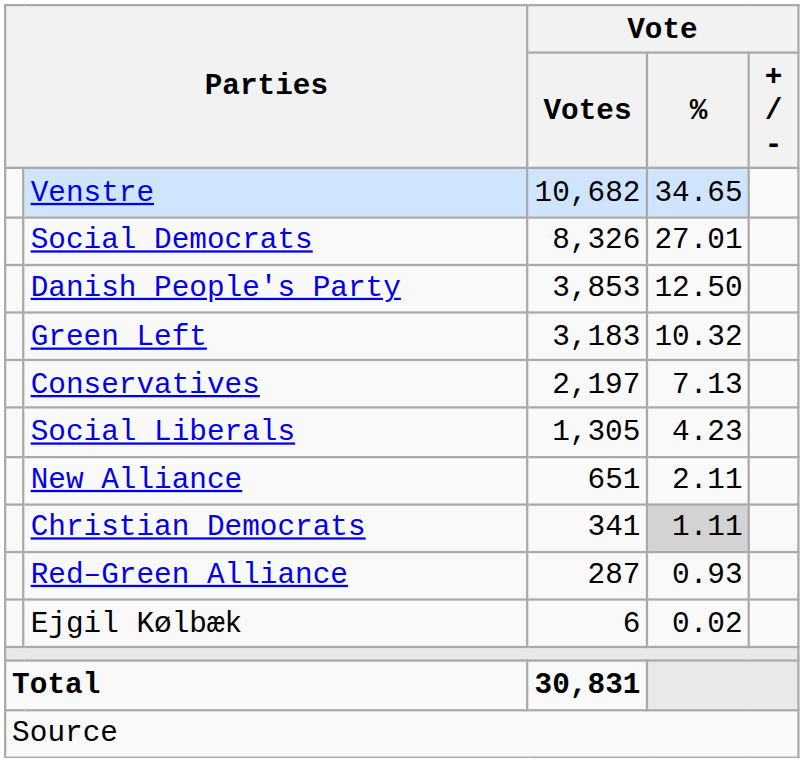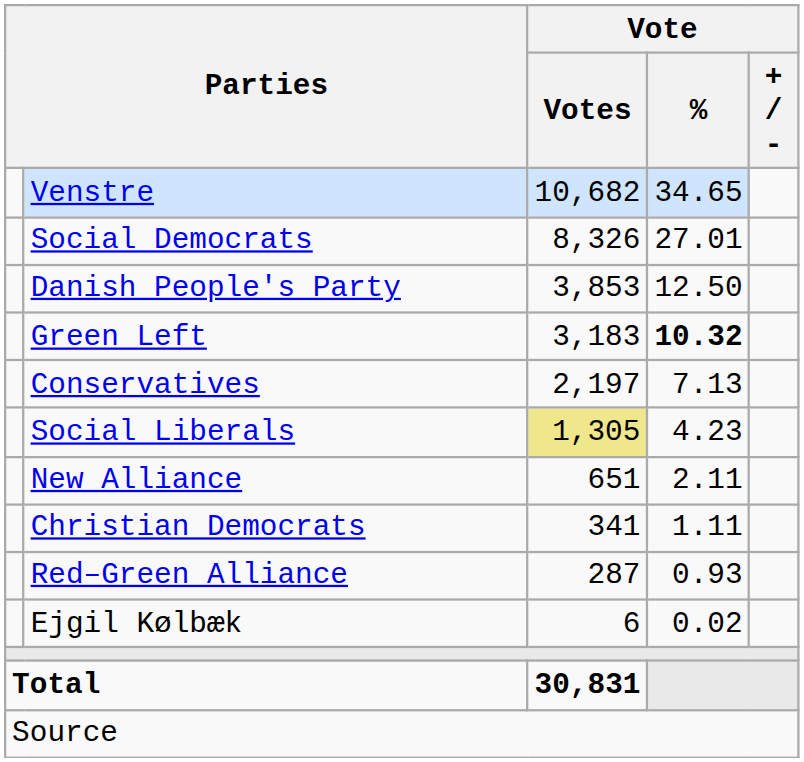(698, 336) normal -> (698, 336) bold
(596, 432) no background -> (596, 432) khaki background
(707, 528) lightgrey background -> (707, 528) no background
